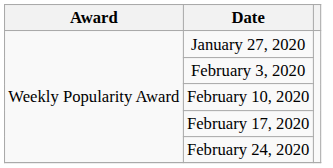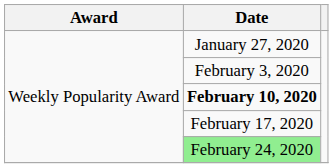(248, 96) normal -> (252, 96) bold
(248, 149) no background -> (252, 149) lightgreen background
